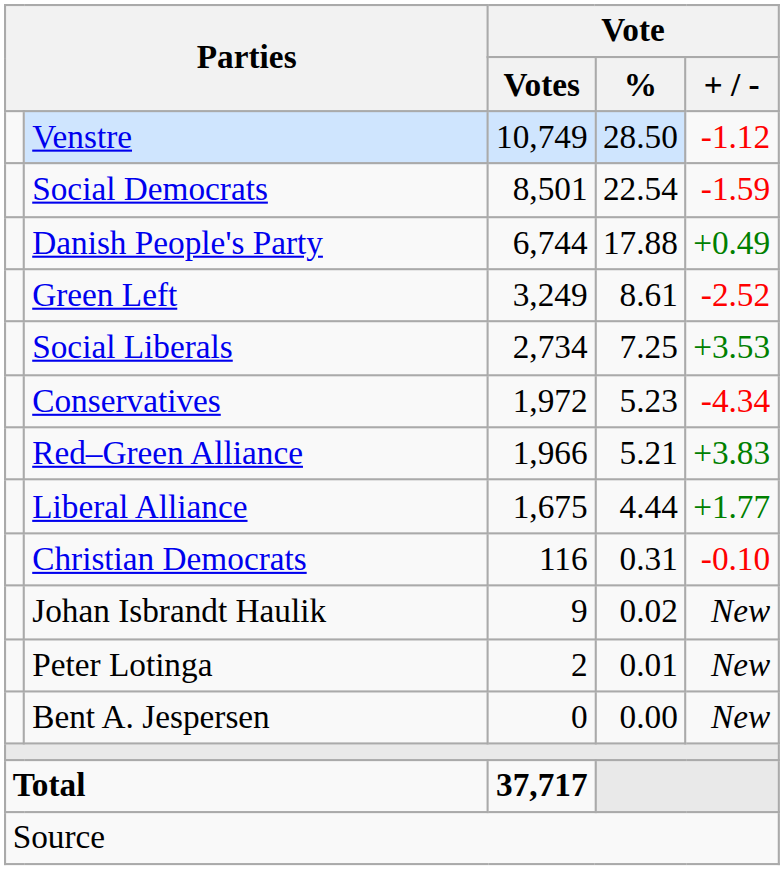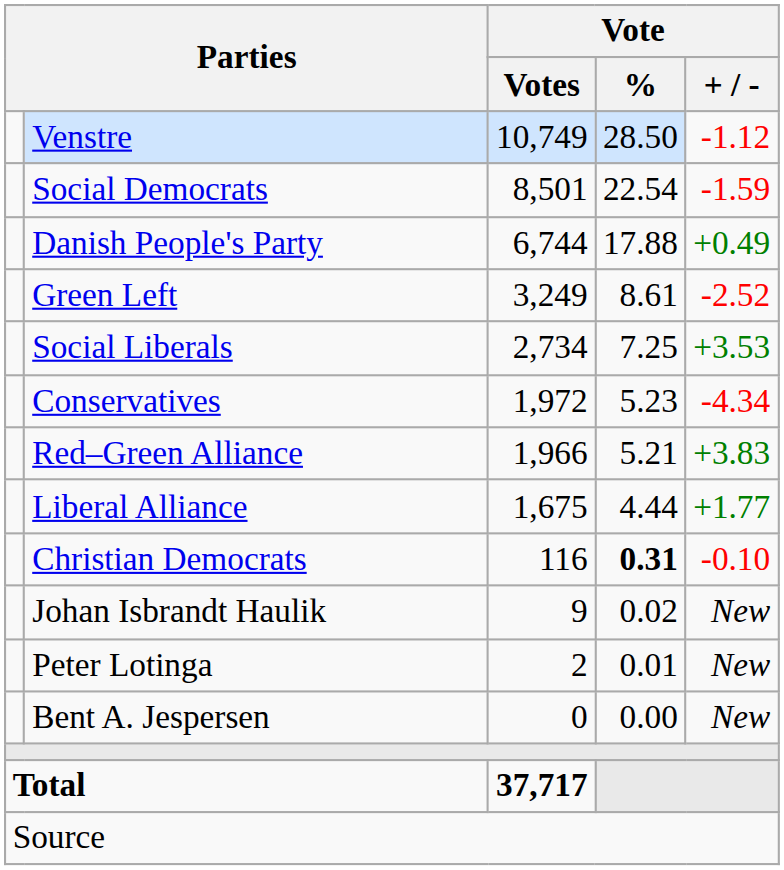(649, 558) normal -> (649, 558) bold
